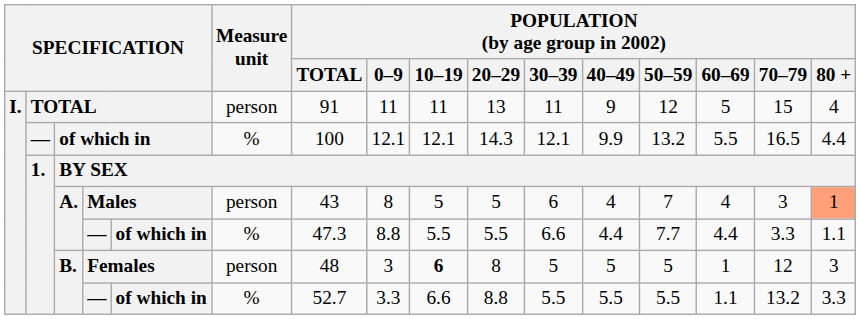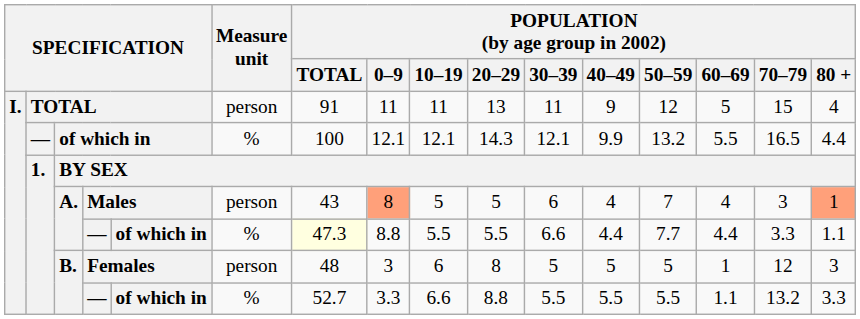(388, 202) no background -> (388, 202) lightsalmon background
(329, 233) no background -> (329, 233) lightyellow background
(439, 265) bold -> (439, 265) normal
